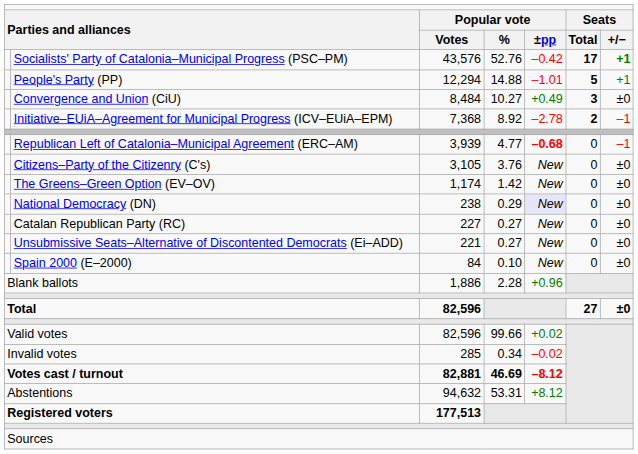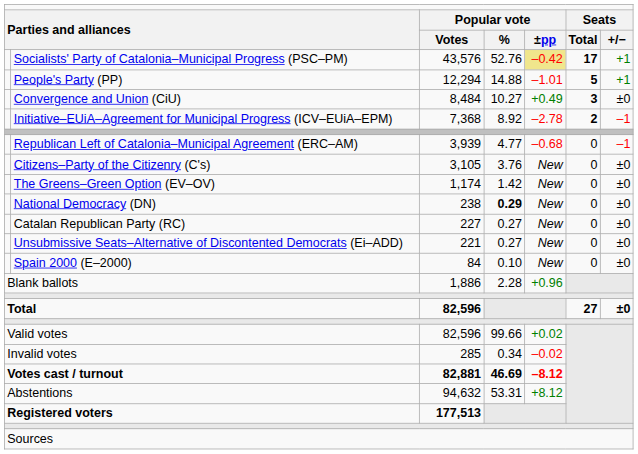(547, 59) no background -> (547, 59) khaki background
(623, 59) bold -> (623, 59) normal
(547, 144) bold -> (547, 144) normal
(510, 204) normal -> (510, 204) bold
(550, 204) lavender background -> (550, 204) no background
